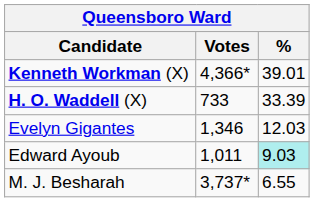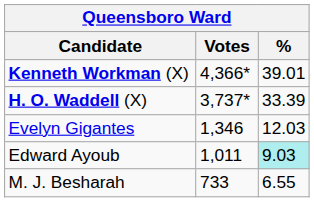(215, 100) 733 -> (225, 100) 3,737*
(225, 182) 3,737* -> (215, 182) 733
